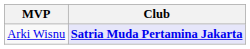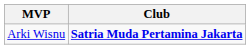(157, 34) lavender background -> (157, 34) no background
